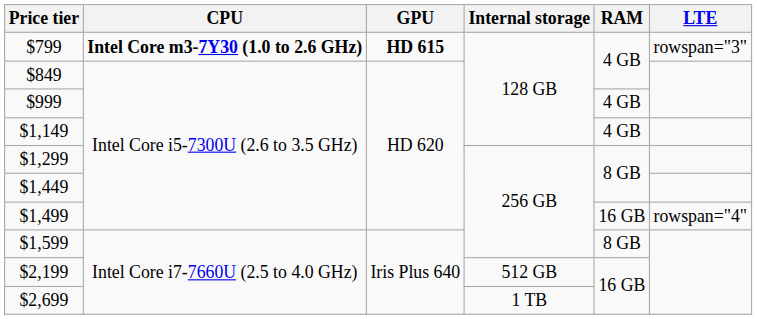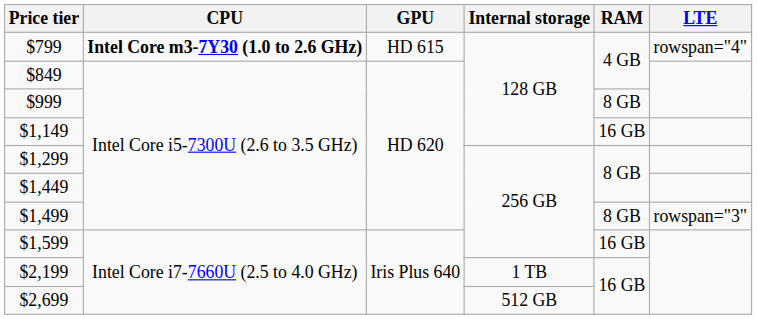(415, 46) bold -> (415, 46) normal
(700, 46) rowspan="3" -> (700, 46) rowspan="4"
(622, 103) 4 GB -> (622, 103) 8 GB
(622, 131) 4 GB -> (622, 131) 16 GB
(622, 215) 16 GB -> (622, 215) 8 GB
(700, 215) rowspan="4" -> (700, 215) rowspan="3"
(622, 243) 8 GB -> (622, 243) 16 GB
(529, 272) 512 GB -> (529, 272) 1 TB
(529, 300) 1 TB -> (529, 300) 512 GB
